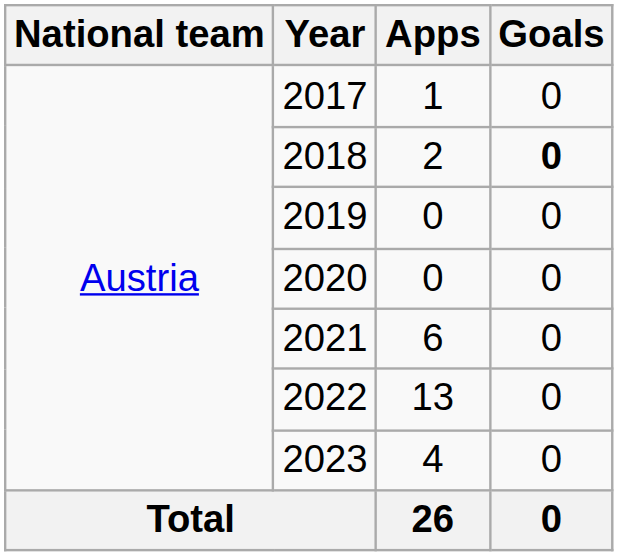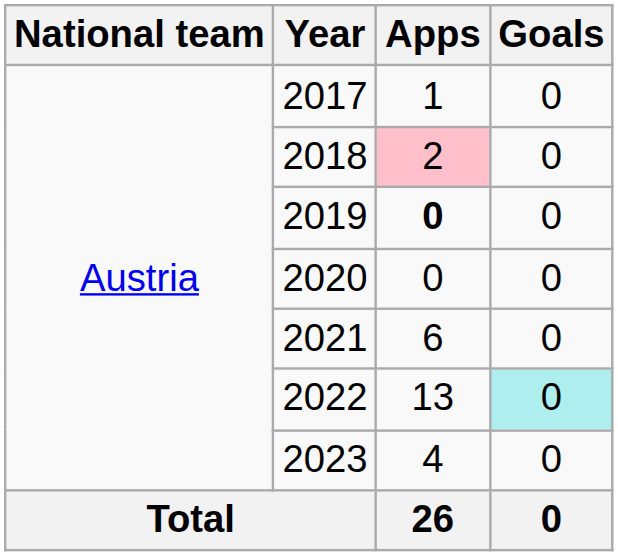(433, 156) no background -> (433, 156) pink background
(551, 156) bold -> (551, 156) normal
(433, 216) normal -> (433, 216) bold
(551, 398) no background -> (551, 398) paleturquoise background
